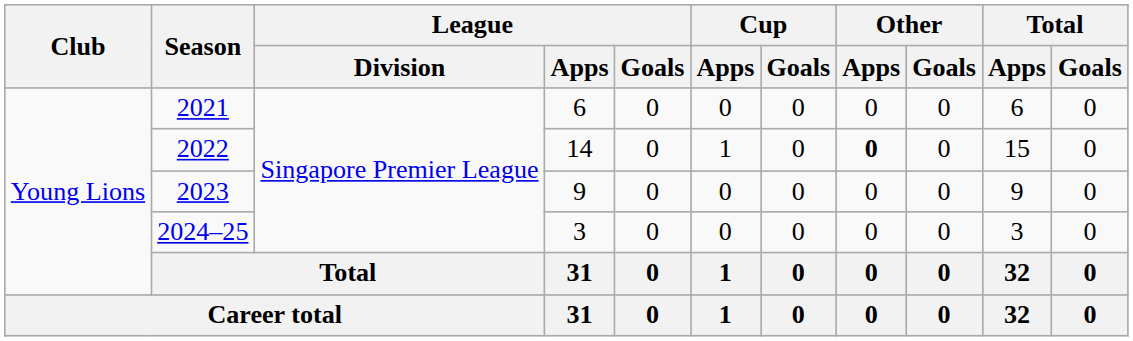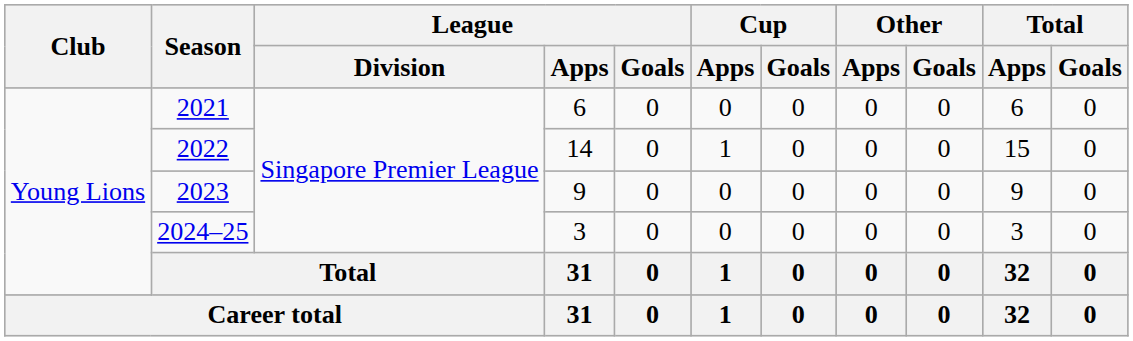(871, 149) bold -> (871, 149) normal
